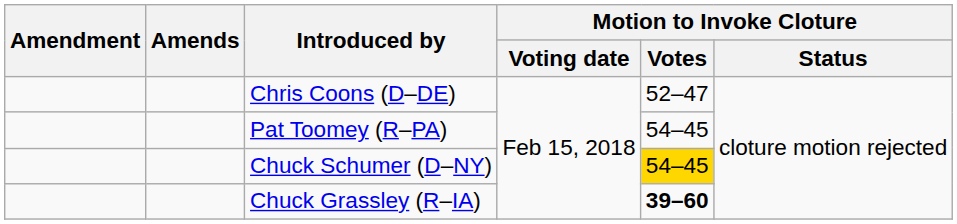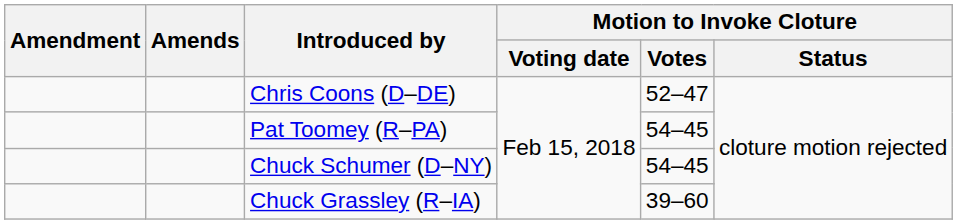(677, 165) gold background -> (677, 165) no background
(677, 201) bold -> (677, 201) normal
